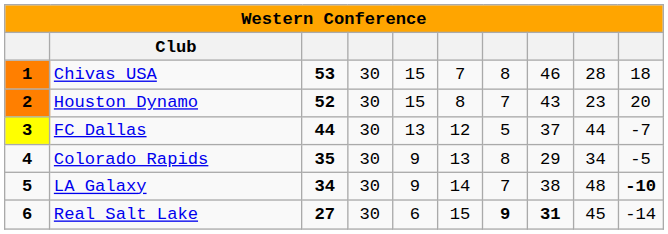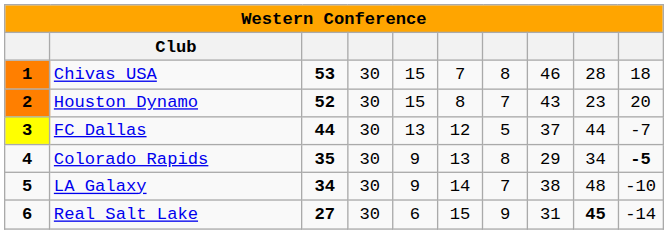(641, 158) normal -> (641, 158) bold
(641, 186) bold -> (641, 186) normal
(505, 214) bold -> (505, 214) normal
(550, 214) bold -> (550, 214) normal
(595, 214) normal -> (595, 214) bold
